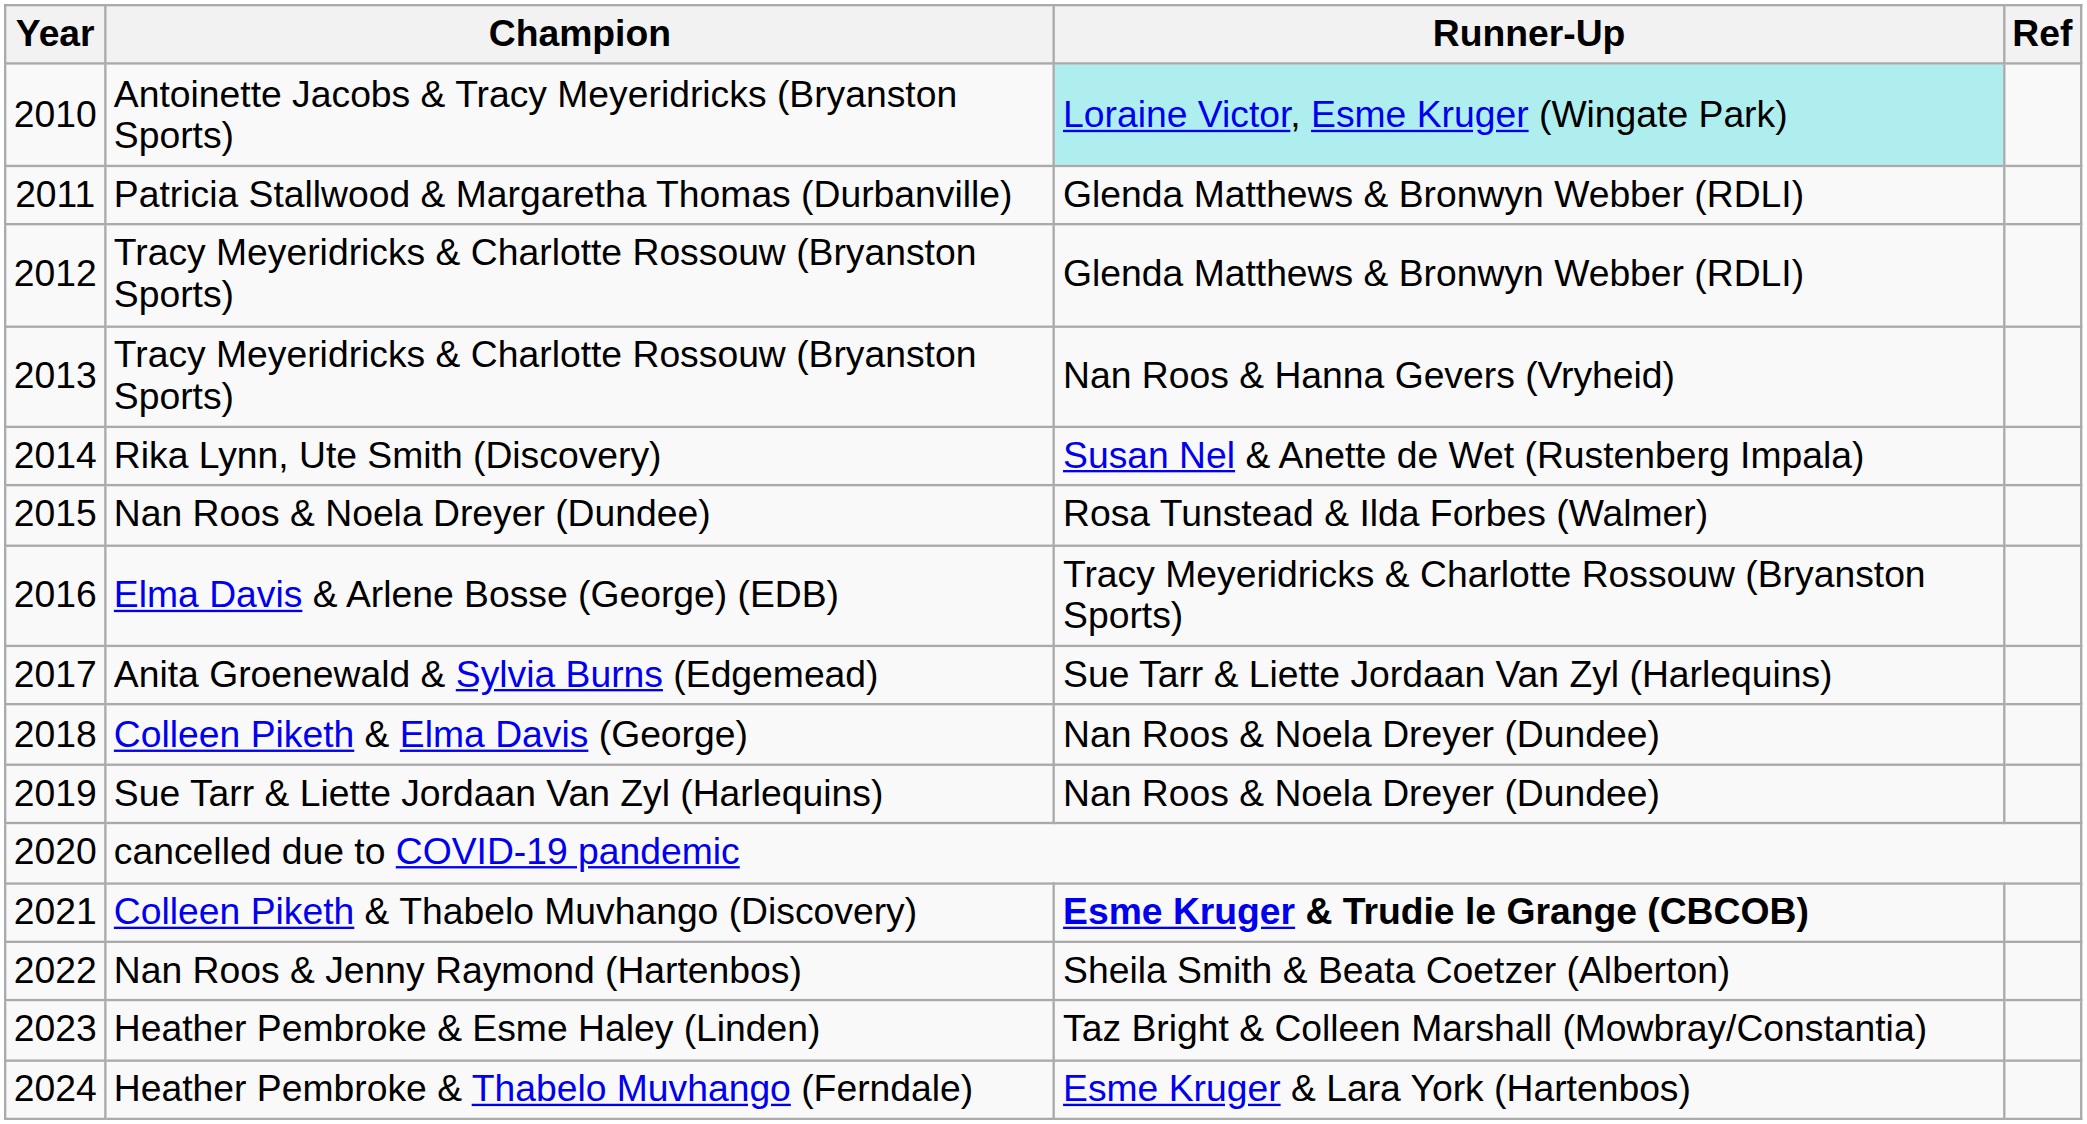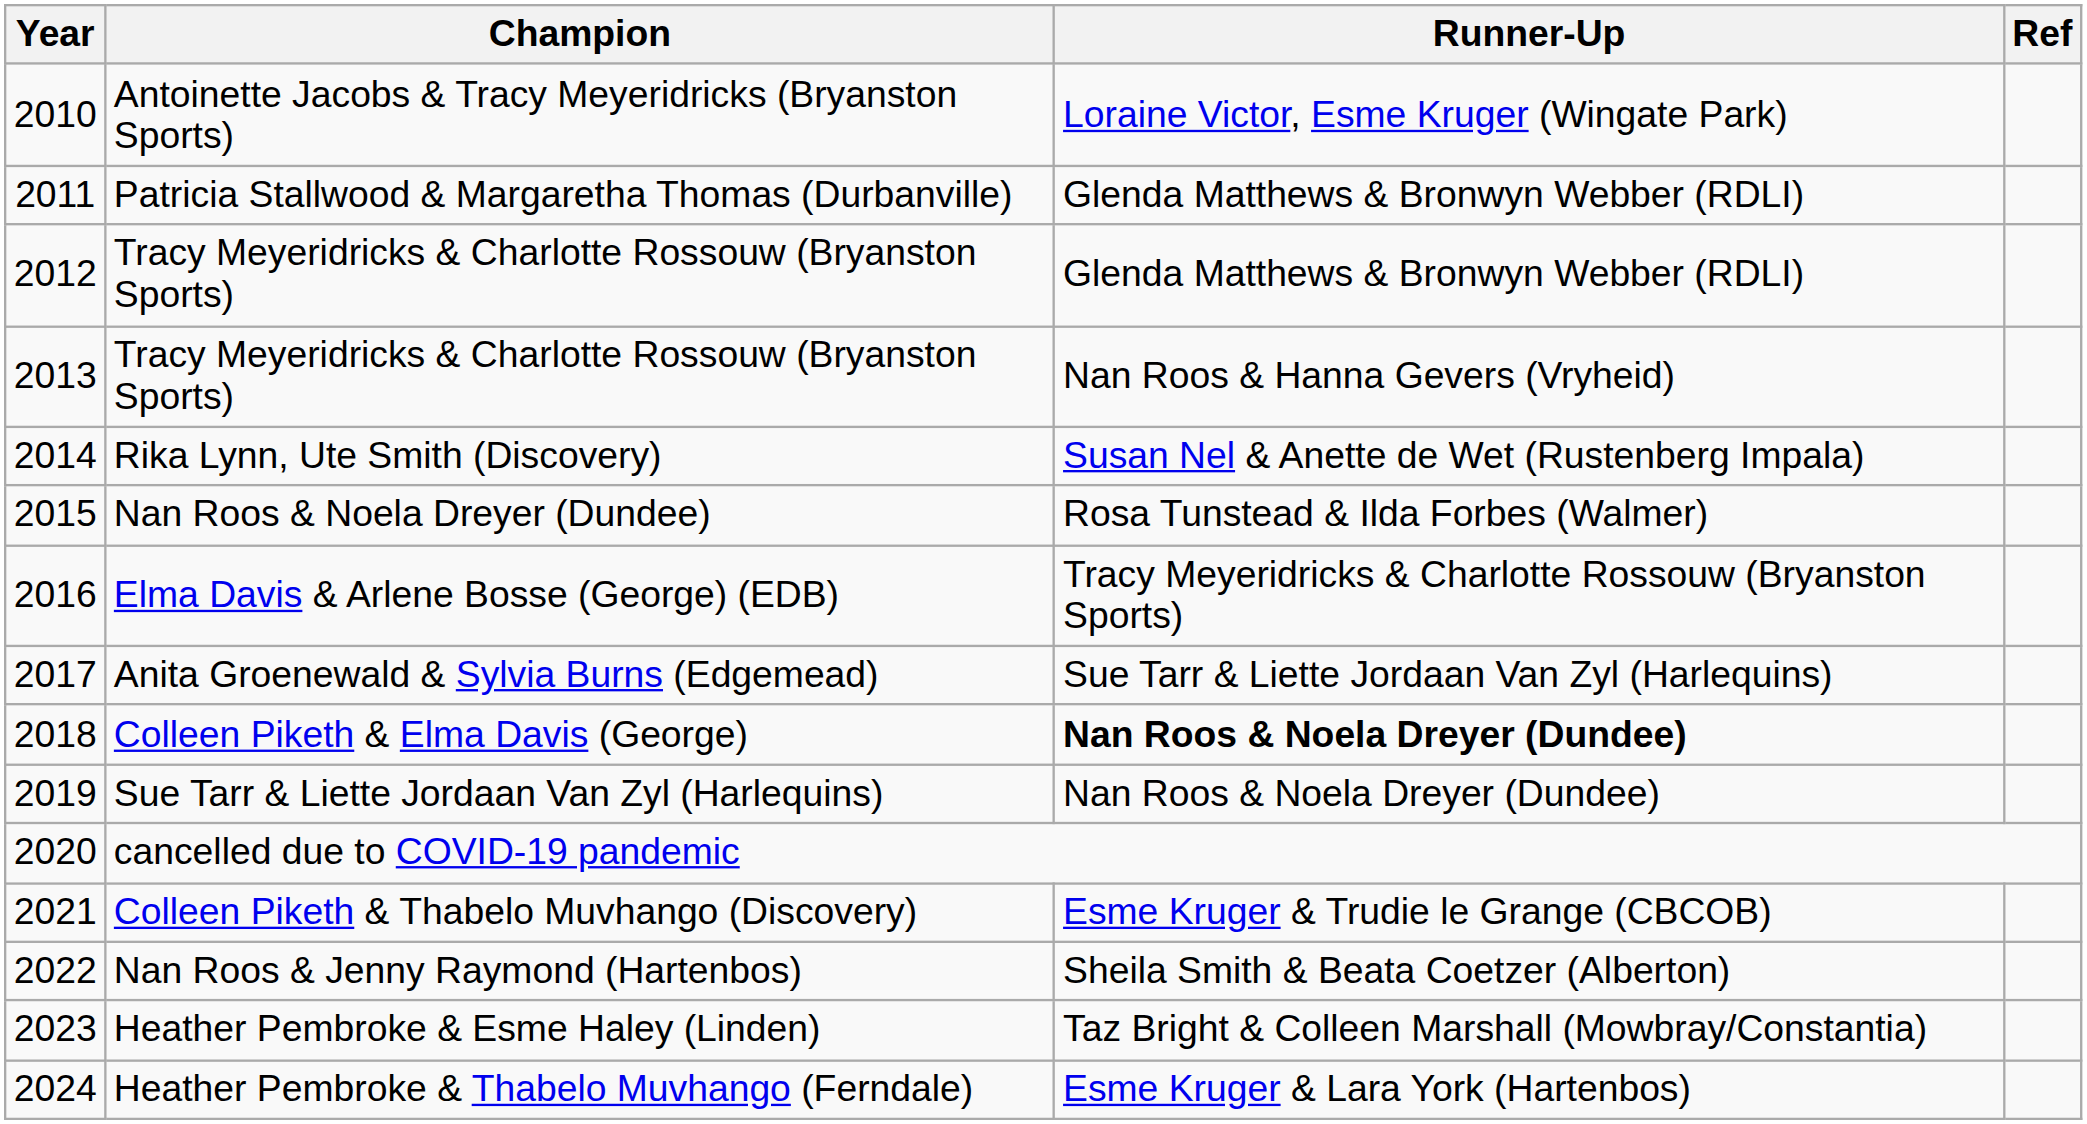(1425, 114) paleturquoise background -> (1425, 114) no background
(1361, 733) normal -> (1375, 733) bold
(1436, 911) bold -> (1417, 911) normal
